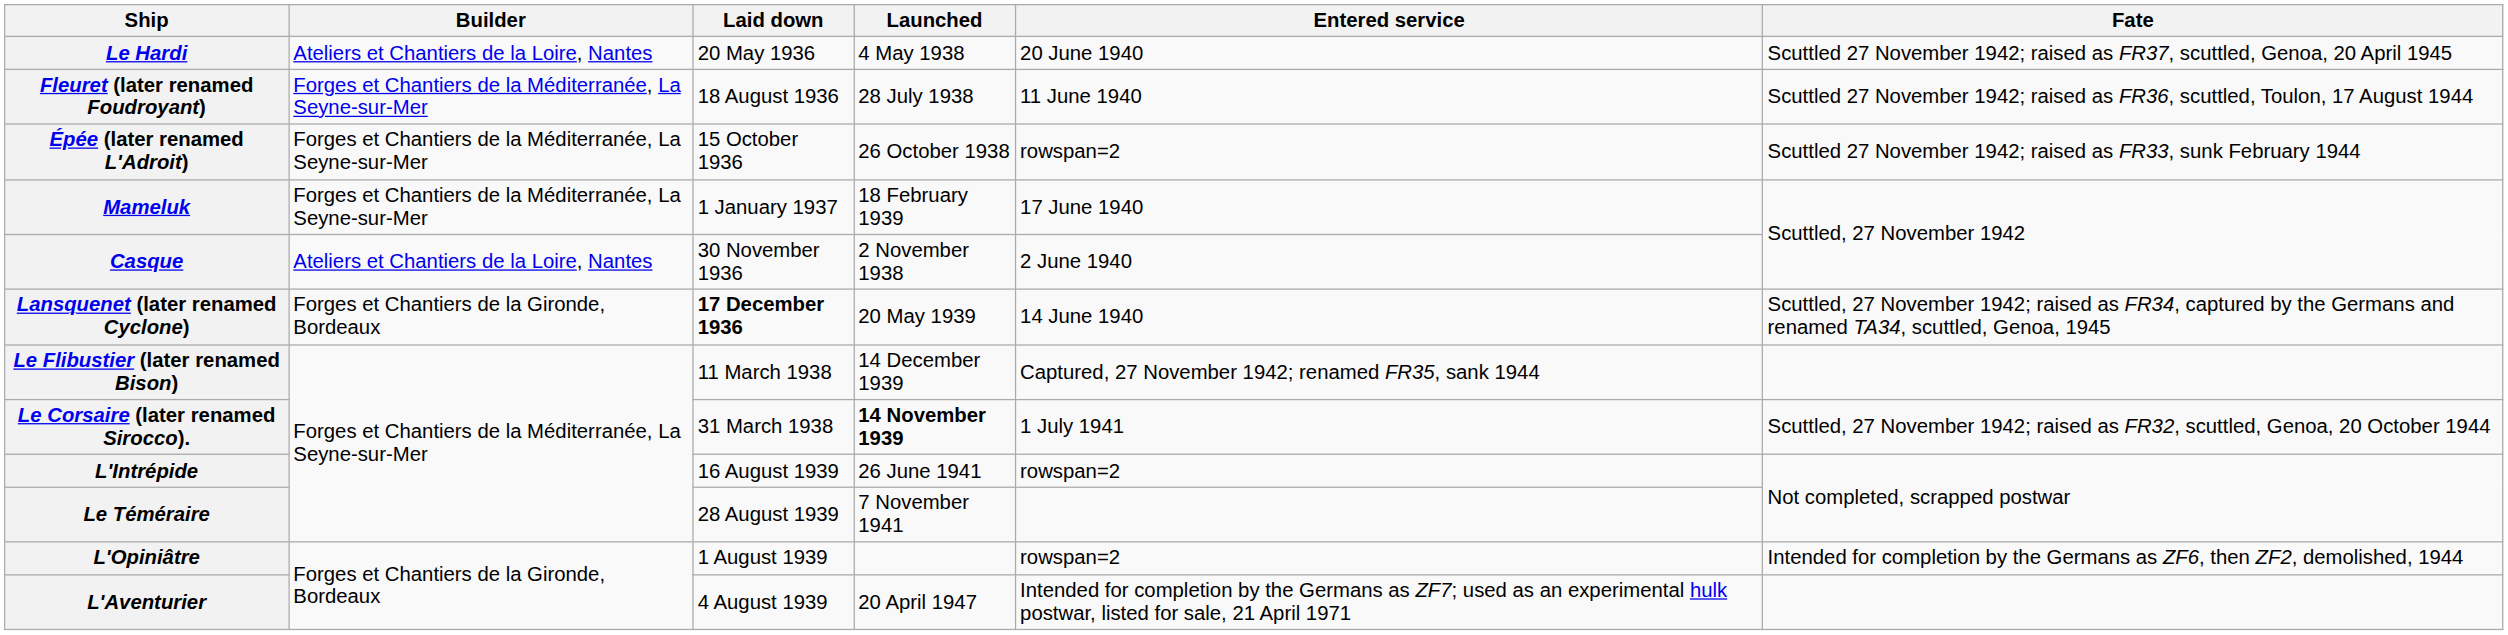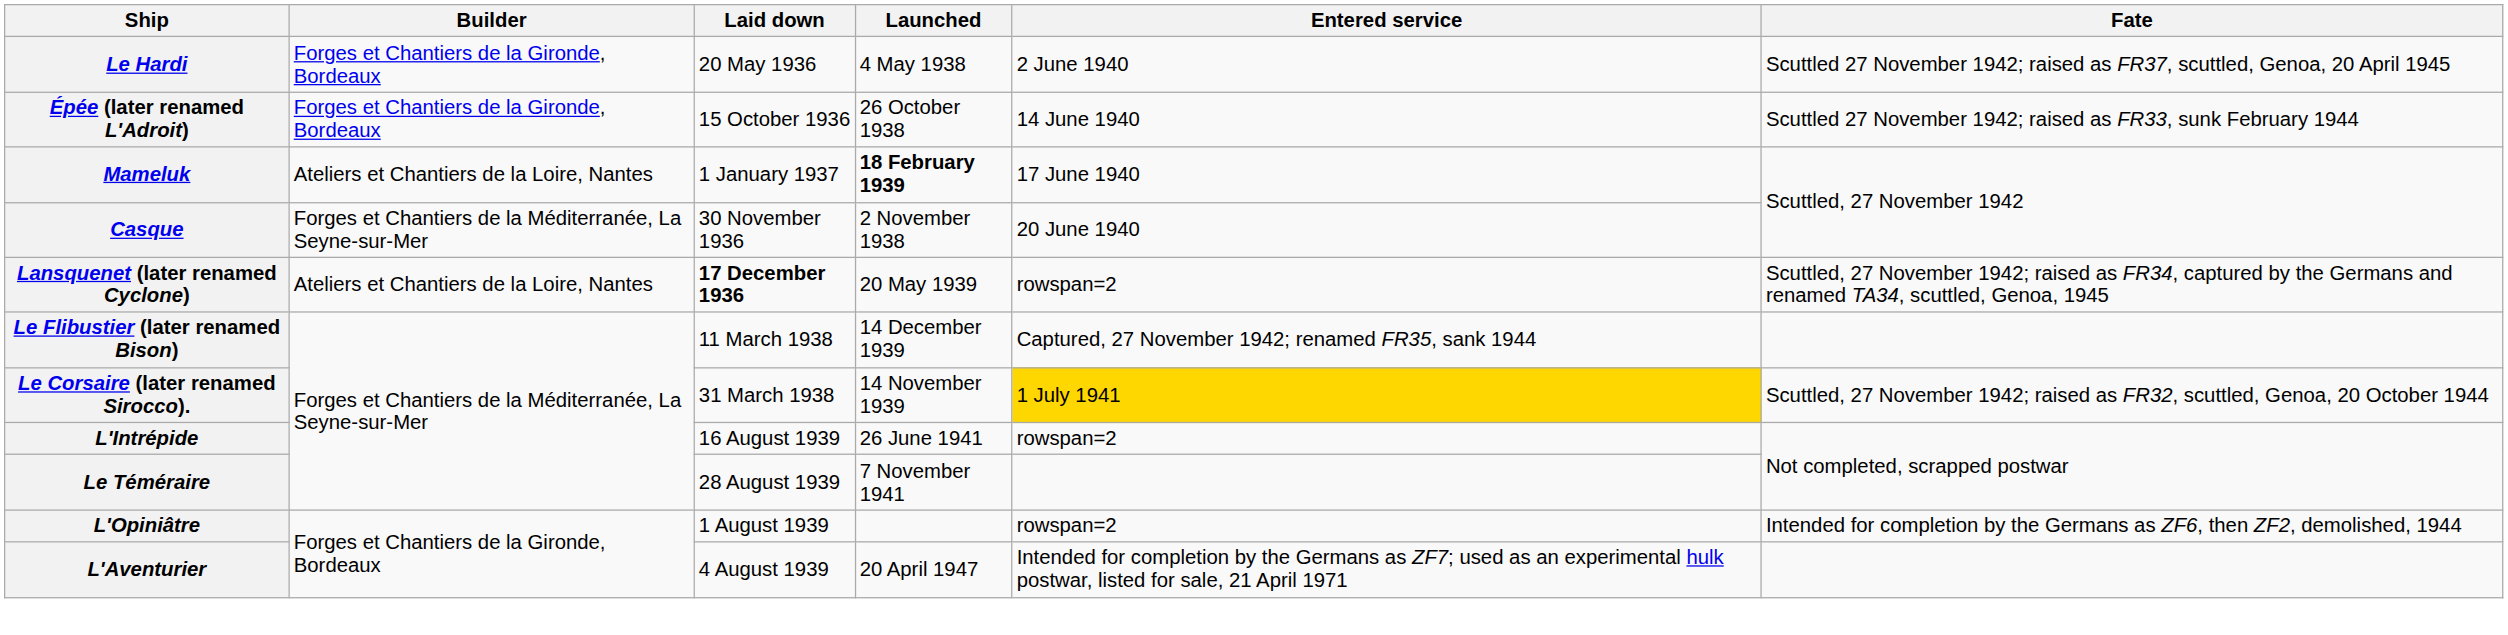(473, 52) Ateliers et Chantiers de la Loire, Nantes -> (450, 64) Forges et Chantiers de la Gironde, Bordeaux
(1082, 52) 20 June 1940 -> (1073, 64) 2 June 1940
- row: (147, 96)
(487, 151) Forges et Chantiers de la Méditerranée, La Seyne-sur-Mer -> (450, 119) Forges et Chantiers de la Gironde, Bordeaux
(1070, 151) rowspan=2 -> (1078, 119) 14 June 1940
(487, 206) Forges et Chantiers de la Méditerranée, La Seyne-sur-Mer -> (473, 174) Ateliers et Chantiers de la Loire, Nantes
(913, 206) normal -> (917, 174) bold
(473, 261) Ateliers et Chantiers de la Loire, Nantes -> (487, 229) Forges et Chantiers de la Méditerranée, La Seyne-sur-Mer
(1076, 261) 2 June 1940 -> (1078, 229) 20 June 1940
(449, 316) Forges et Chantiers de la Gironde, Bordeaux -> (473, 284) Ateliers et Chantiers de la Loire, Nantes
(1082, 316) 14 June 1940 -> (1067, 284) rowspan=2
(922, 427) bold -> (921, 394) normal
(1072, 427) no background -> (1069, 394) gold background
